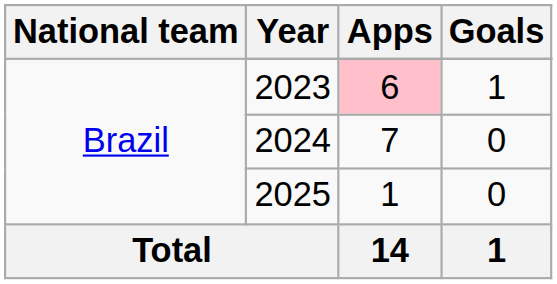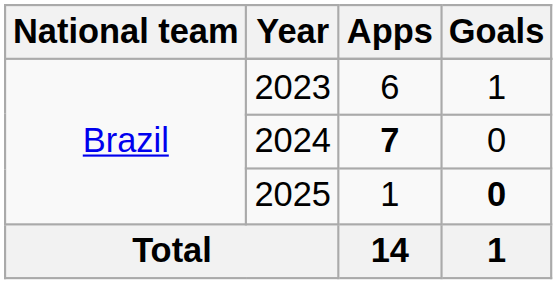(390, 86) pink background -> (390, 86) no background
(390, 140) normal -> (390, 140) bold
(496, 195) normal -> (496, 195) bold
